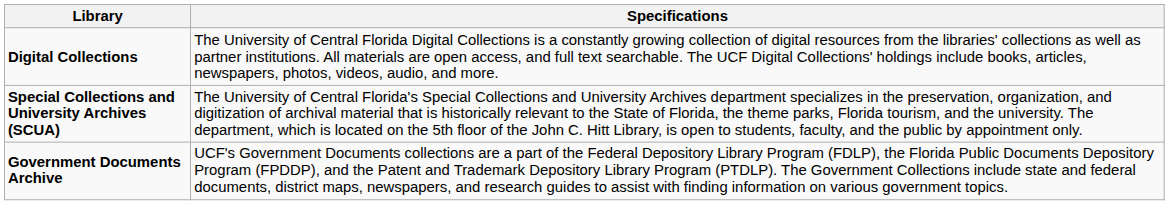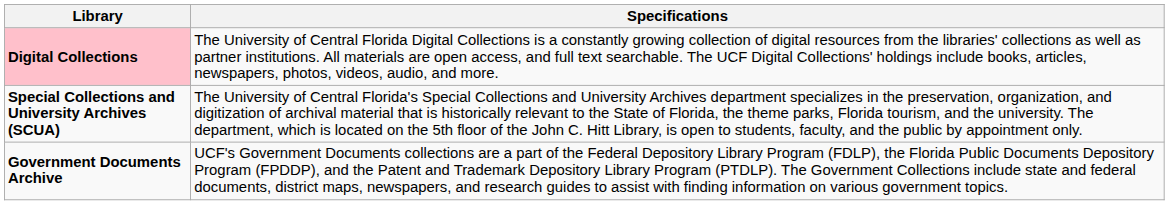(73, 56) no background -> (73, 56) pink background
